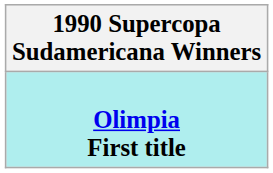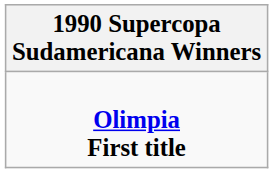(137, 133) paleturquoise background -> (137, 133) no background
